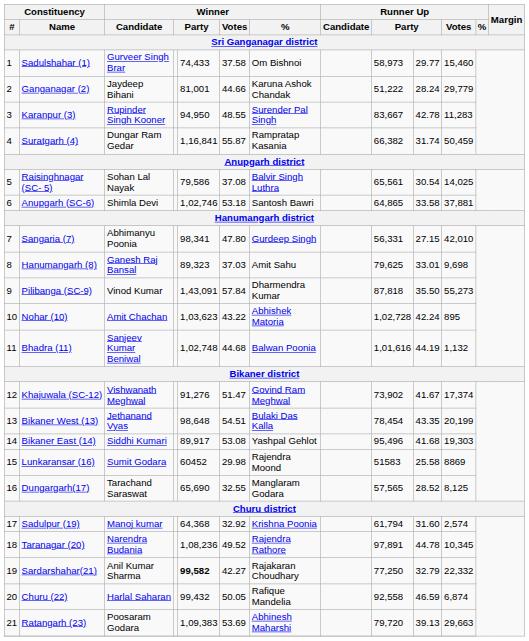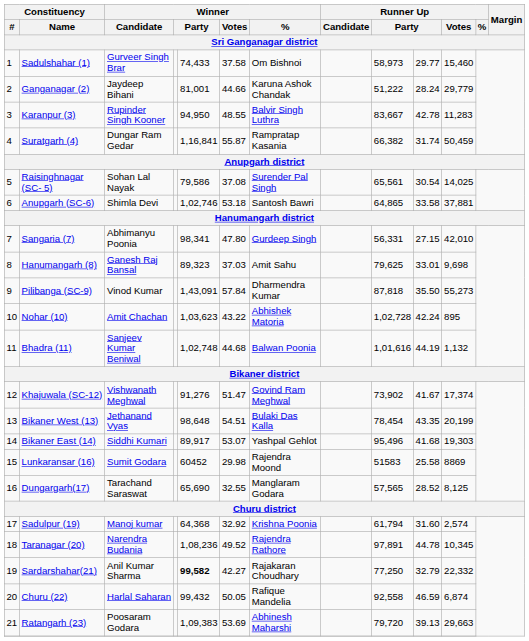(280, 115) Surender Pal Singh -> (277, 115) Balvir Singh Luthra
(277, 182) Balvir Singh Luthra -> (280, 182) Surender Pal Singh
(234, 441) 53.08 -> (234, 441) 53.07
